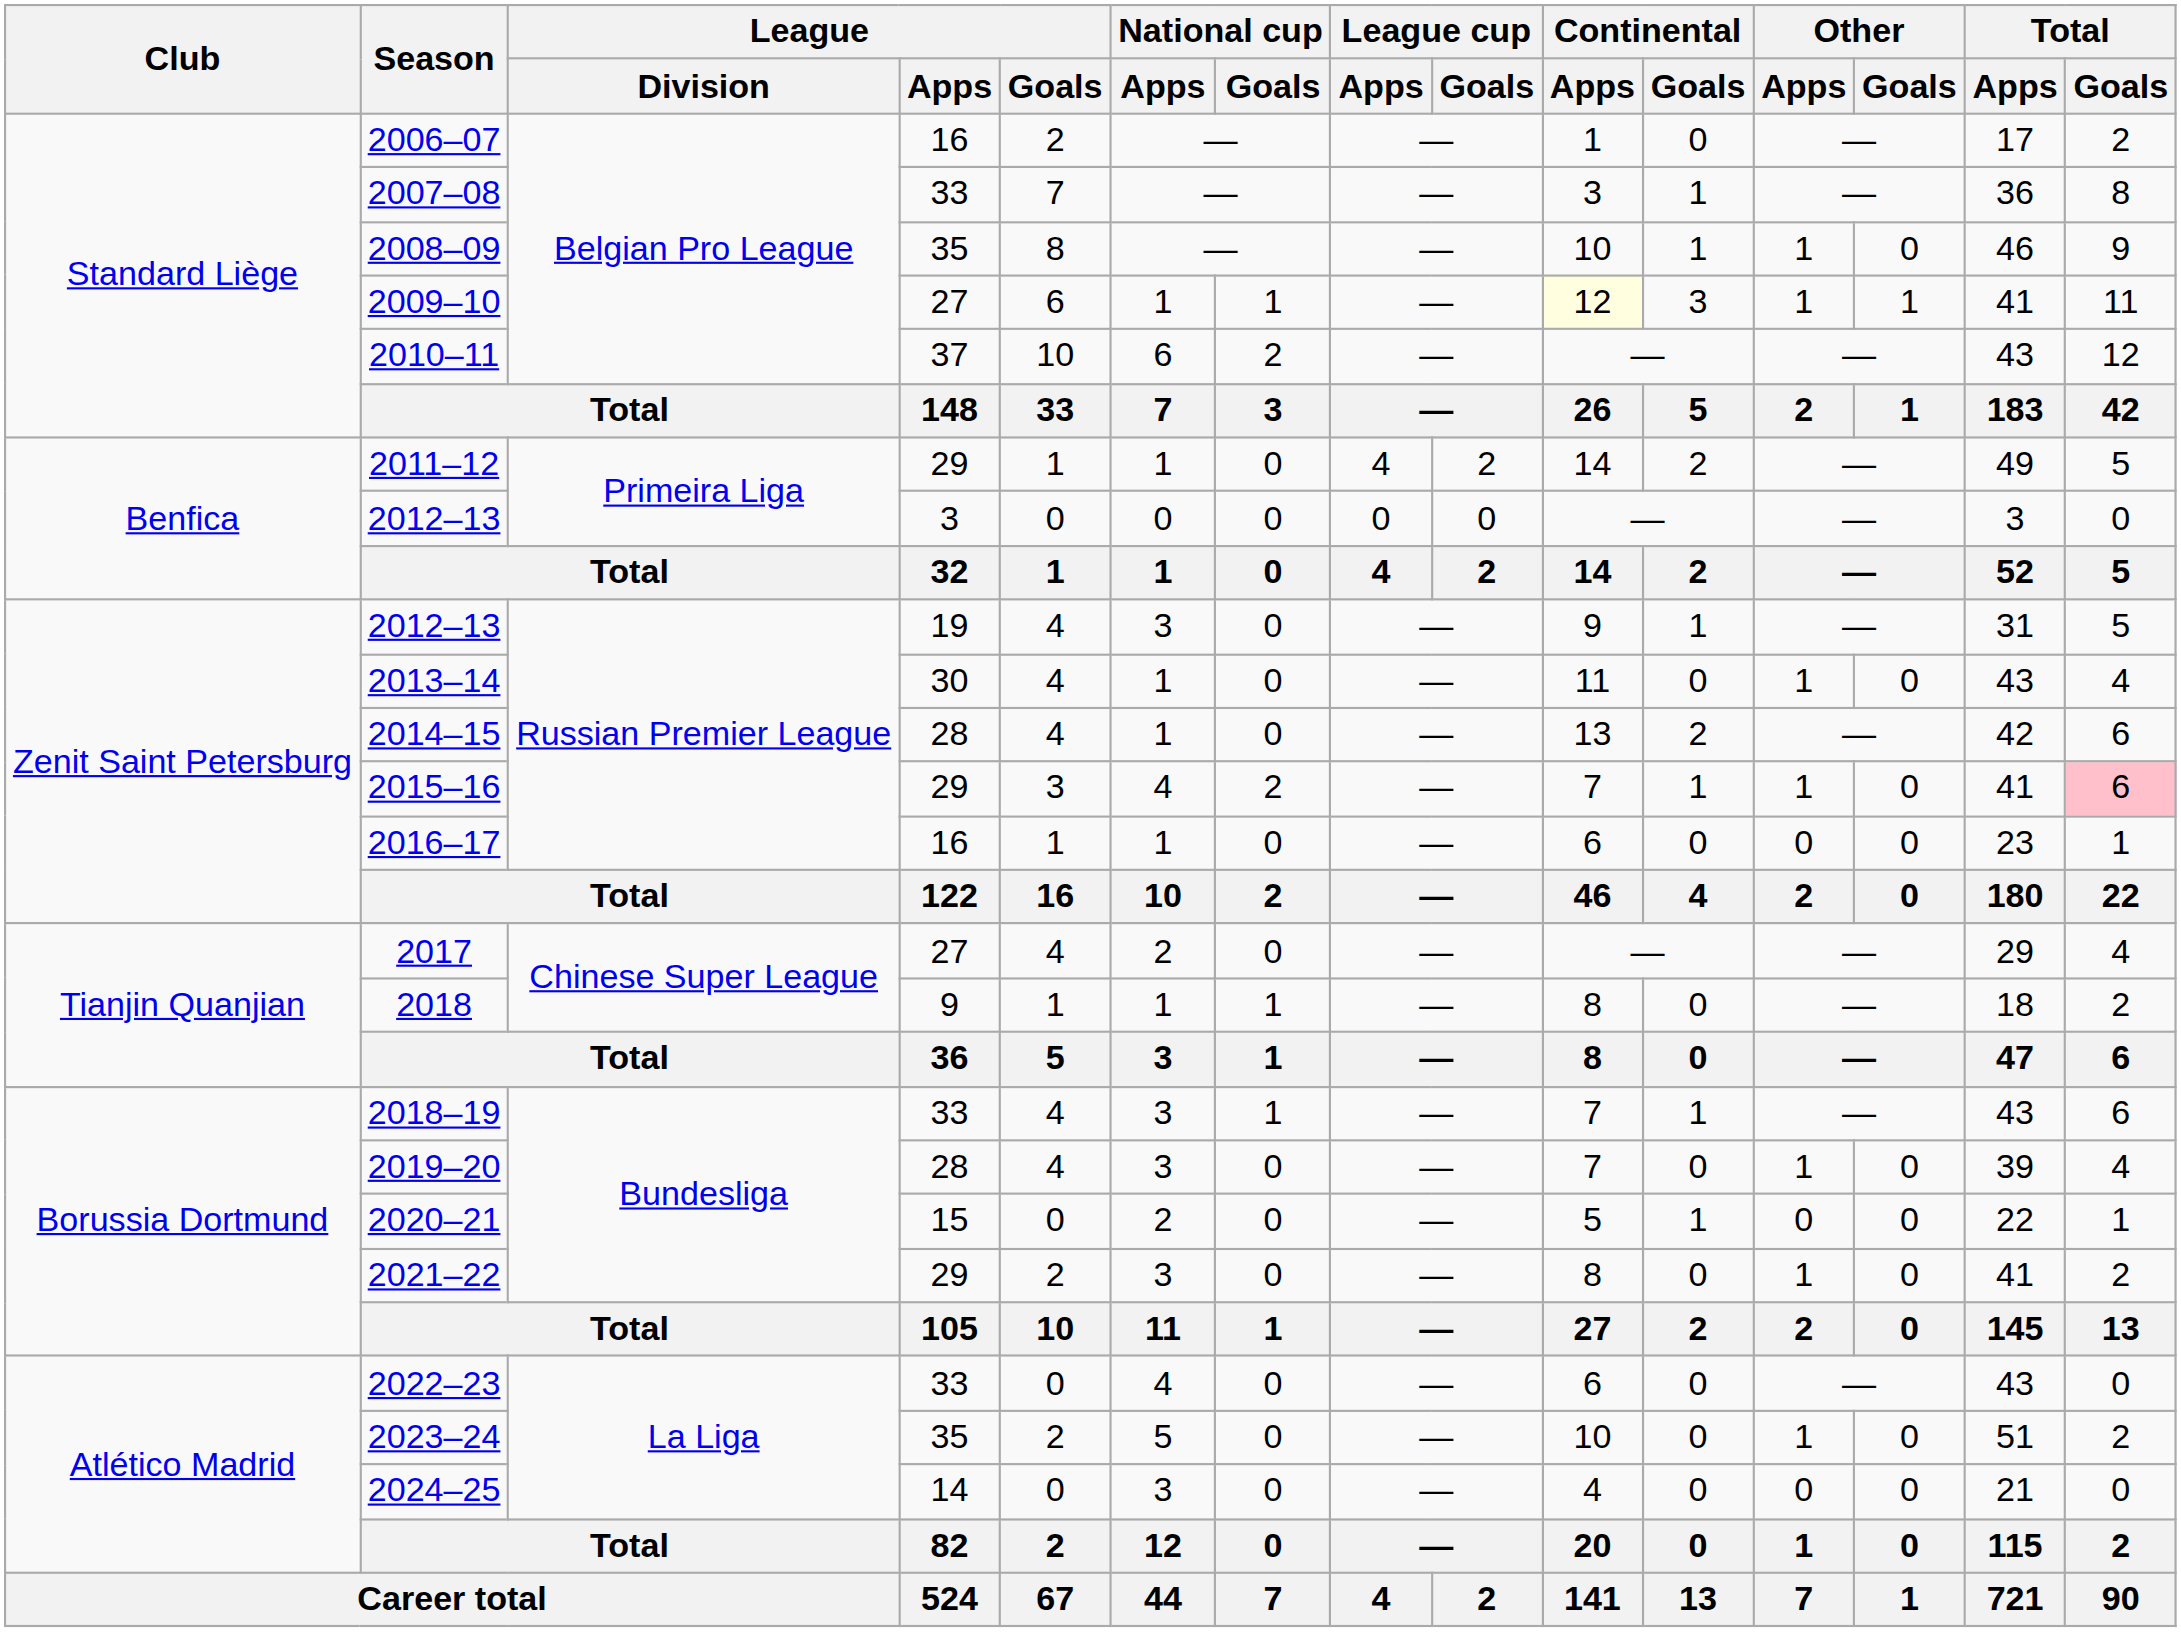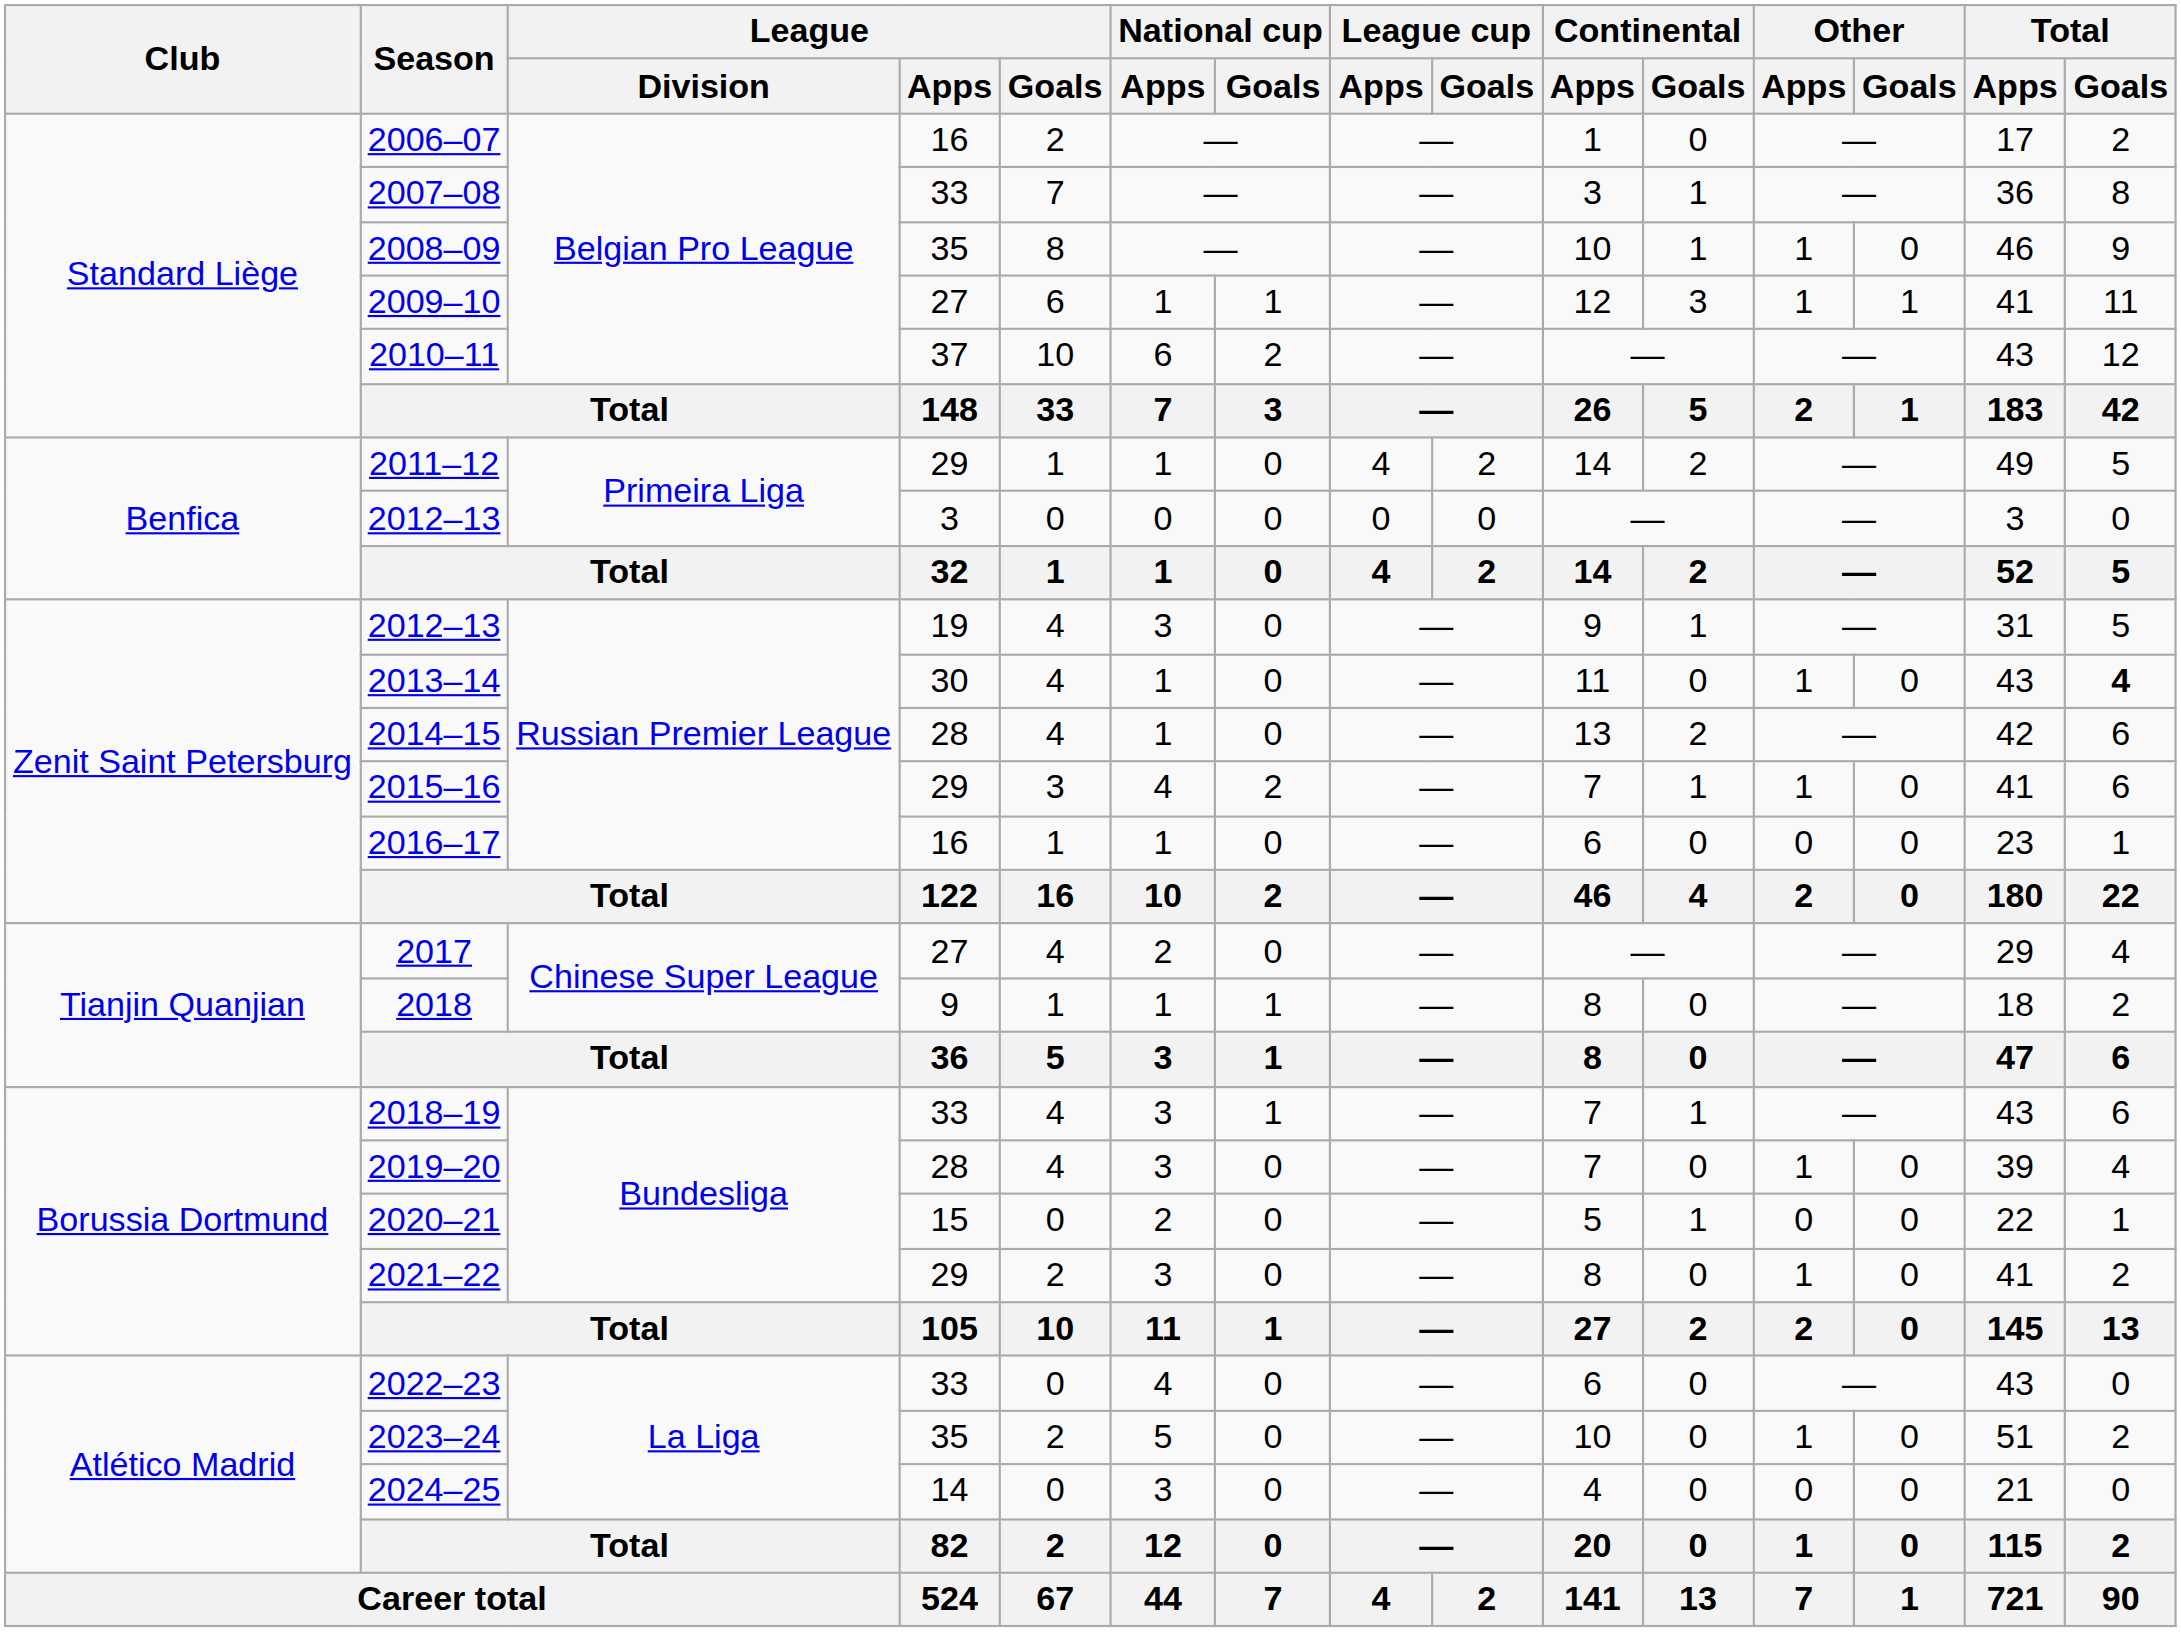(1592, 301) lightyellow background -> (1592, 301) no background
(2121, 680) normal -> (2121, 680) bold
(2121, 788) pink background -> (2121, 788) no background
